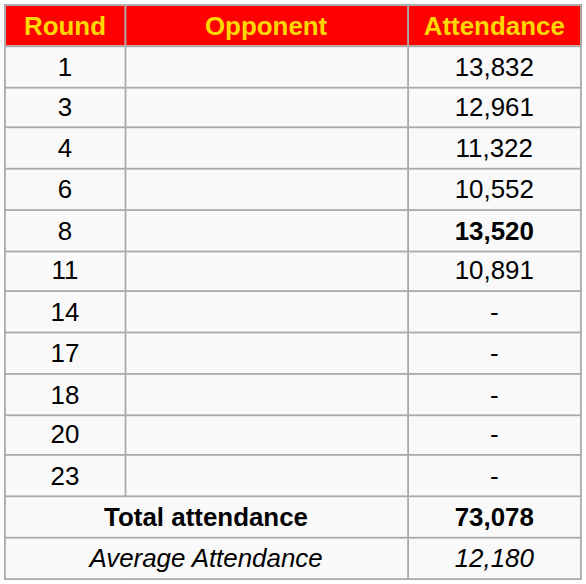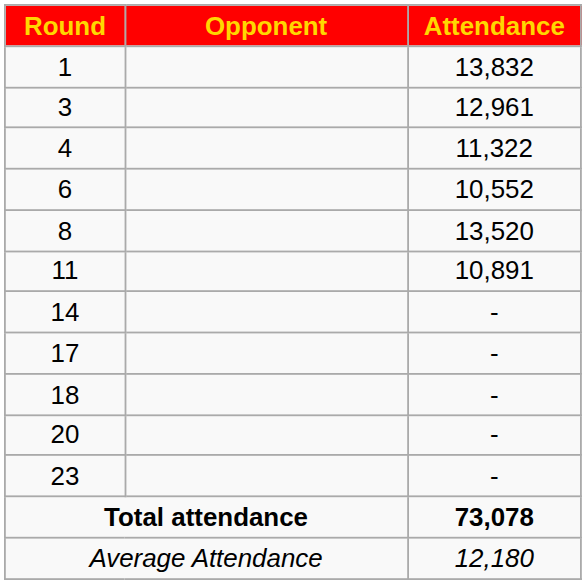(494, 231) bold -> (494, 231) normal
